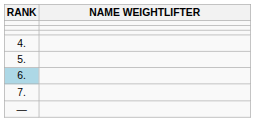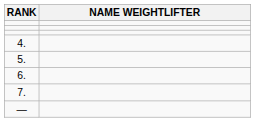(22, 76) lightblue background -> (22, 76) no background
